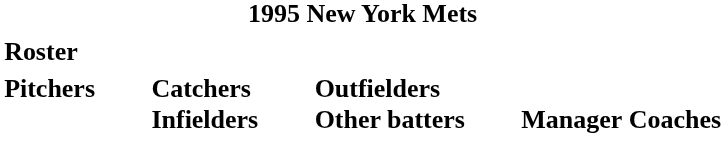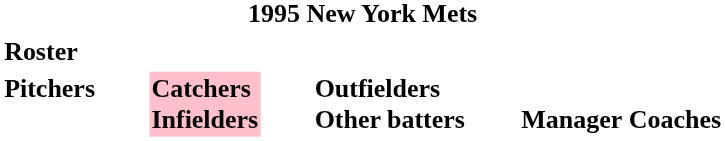(205, 103) no background -> (205, 103) pink background
